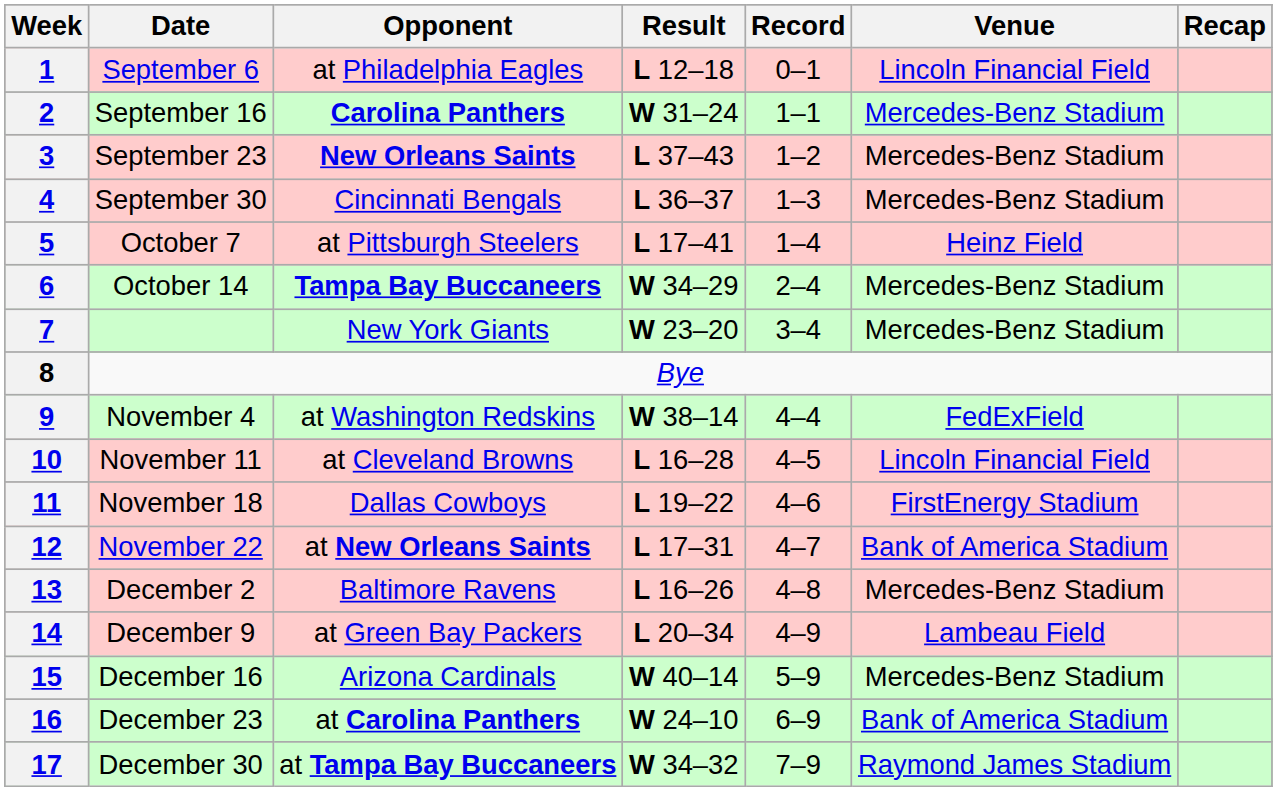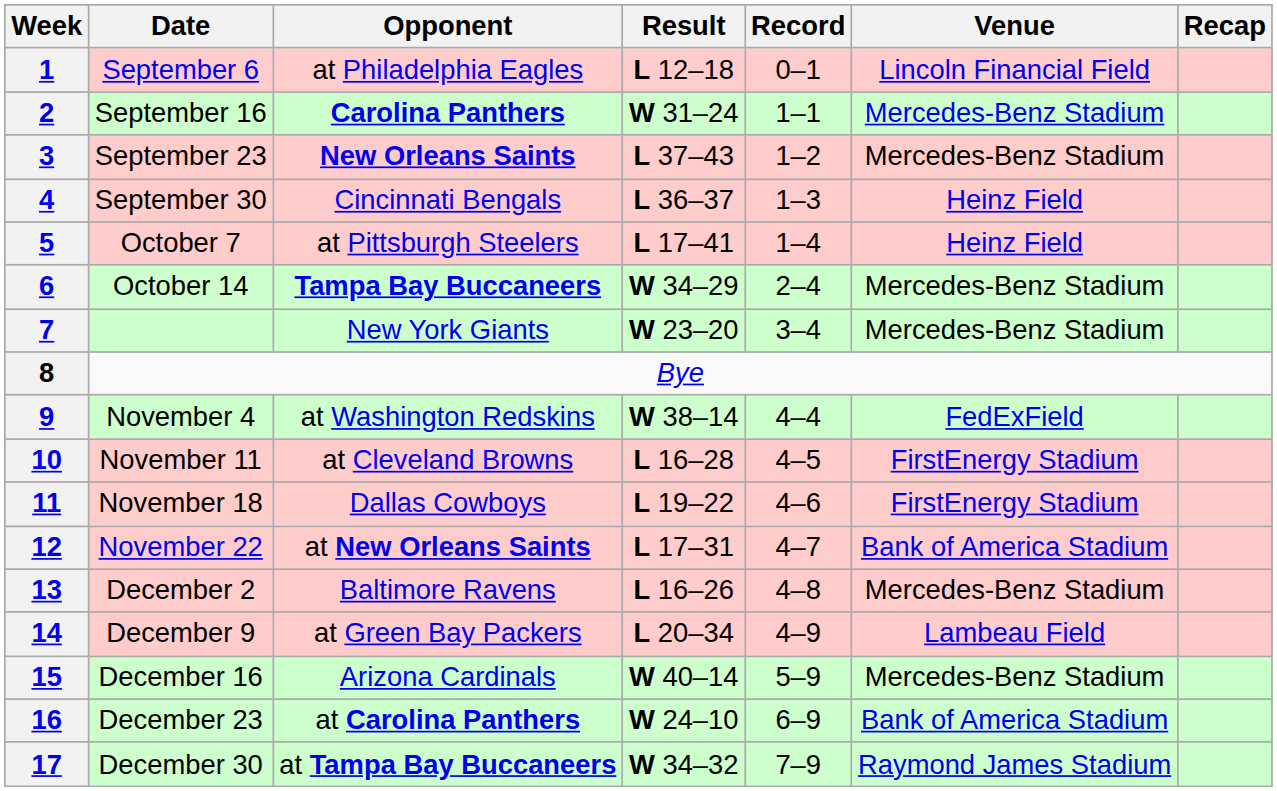(1015, 199) Mercedes-Benz Stadium -> (1015, 199) Heinz Field
(1015, 460) Lincoln Financial Field -> (1015, 460) FirstEnergy Stadium
